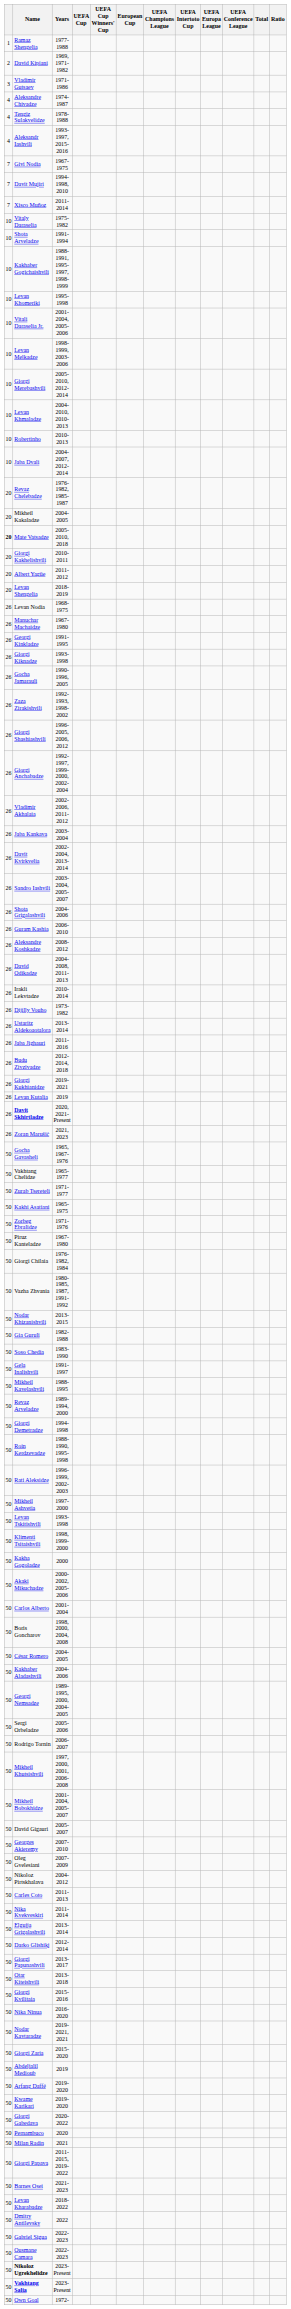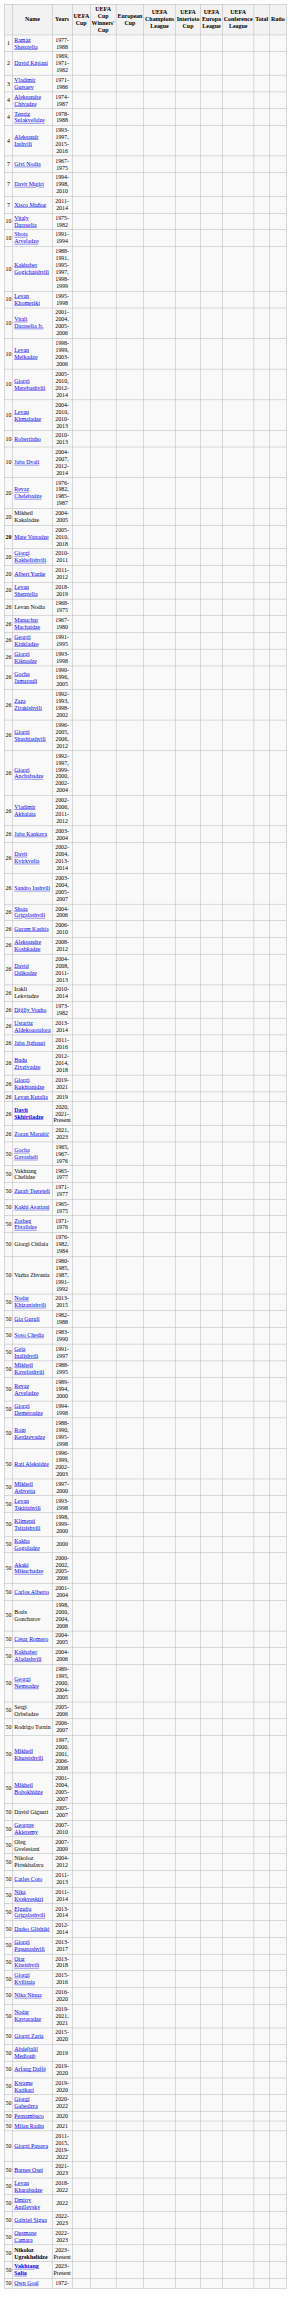- row: (28, 1241)
